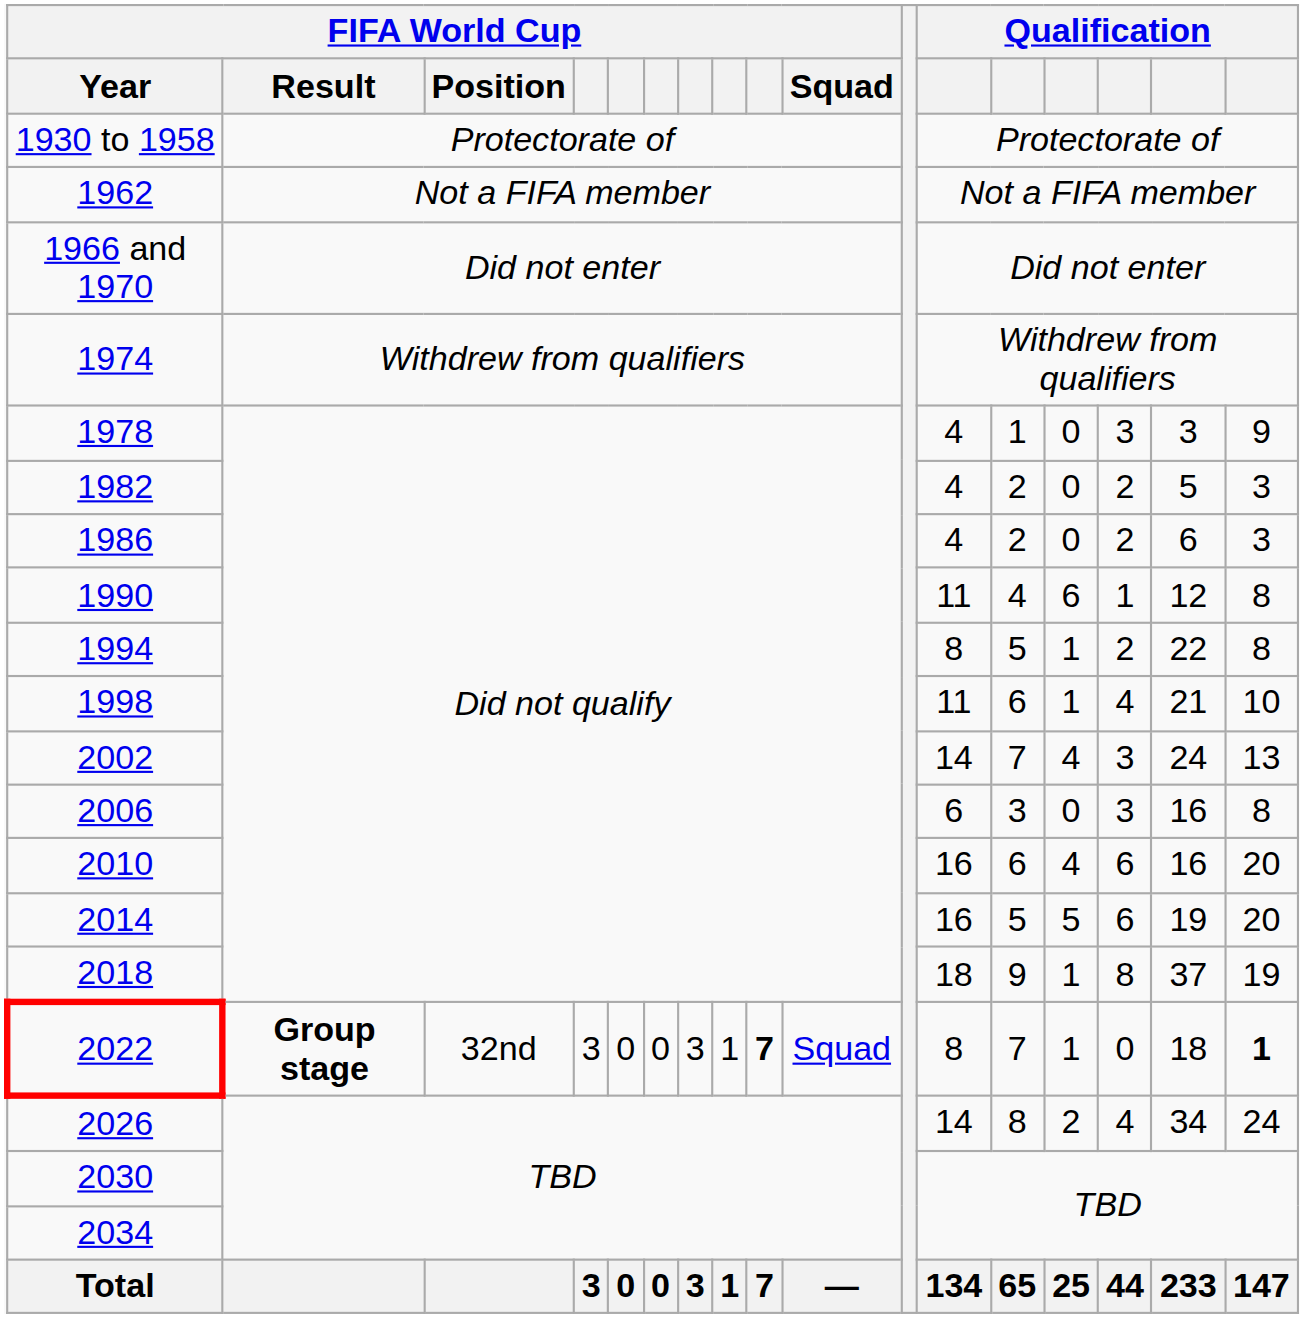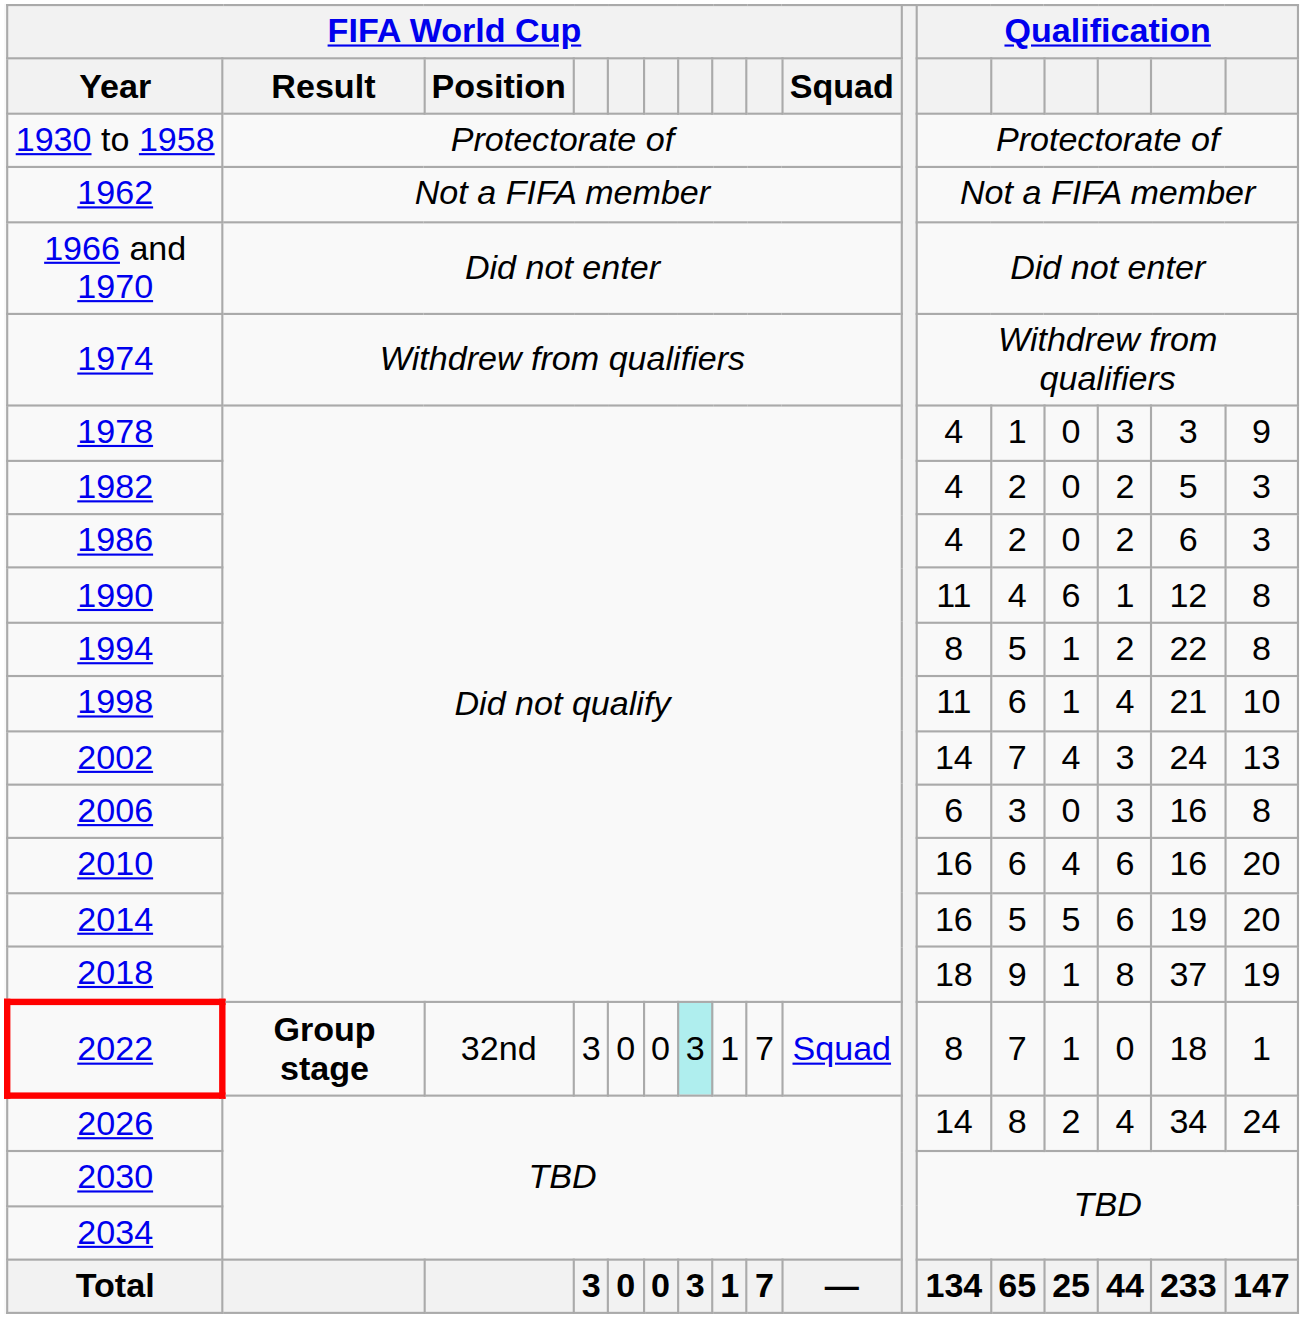(695, 1048) no background -> (695, 1048) paleturquoise background
(765, 1048) bold -> (765, 1048) normal
(1261, 1048) bold -> (1261, 1048) normal
